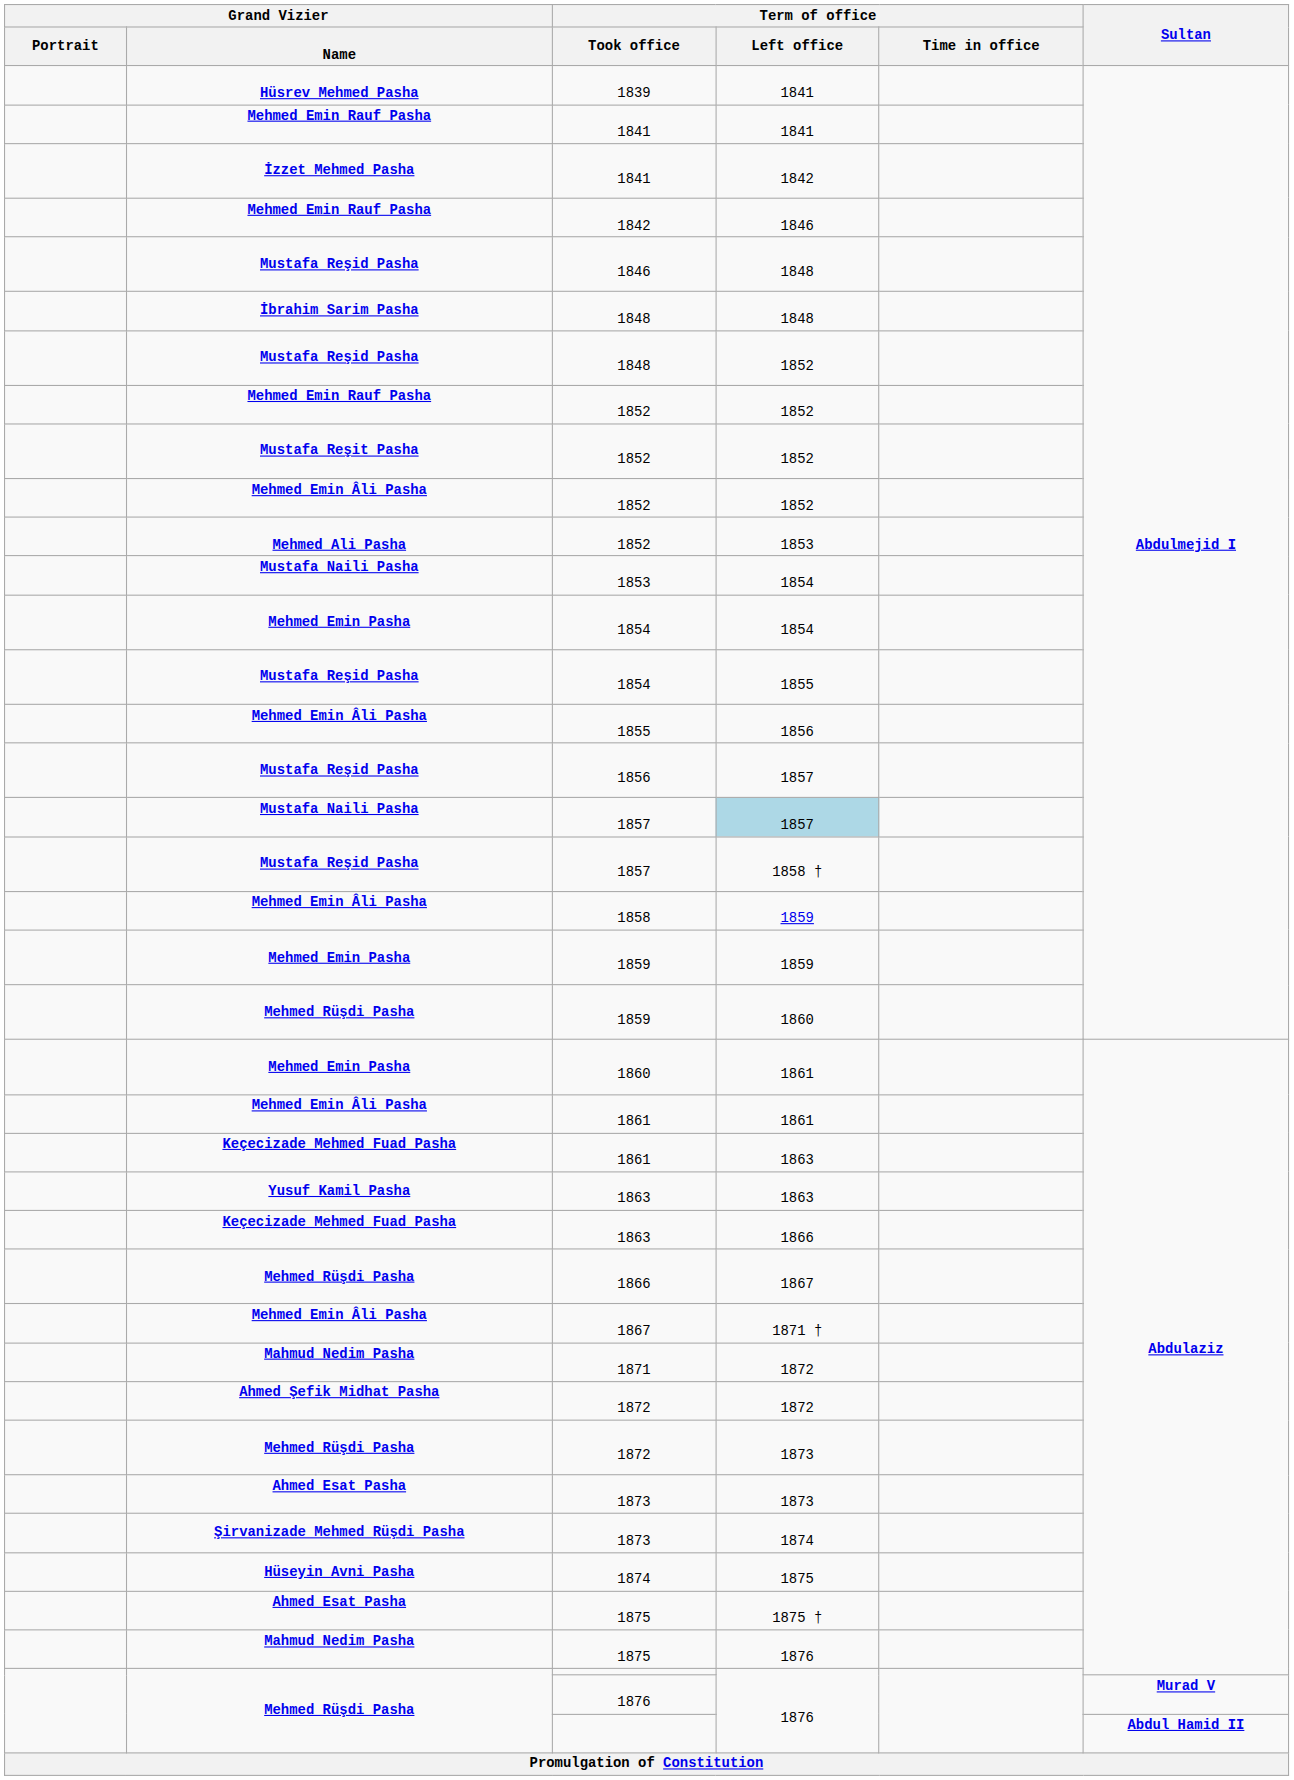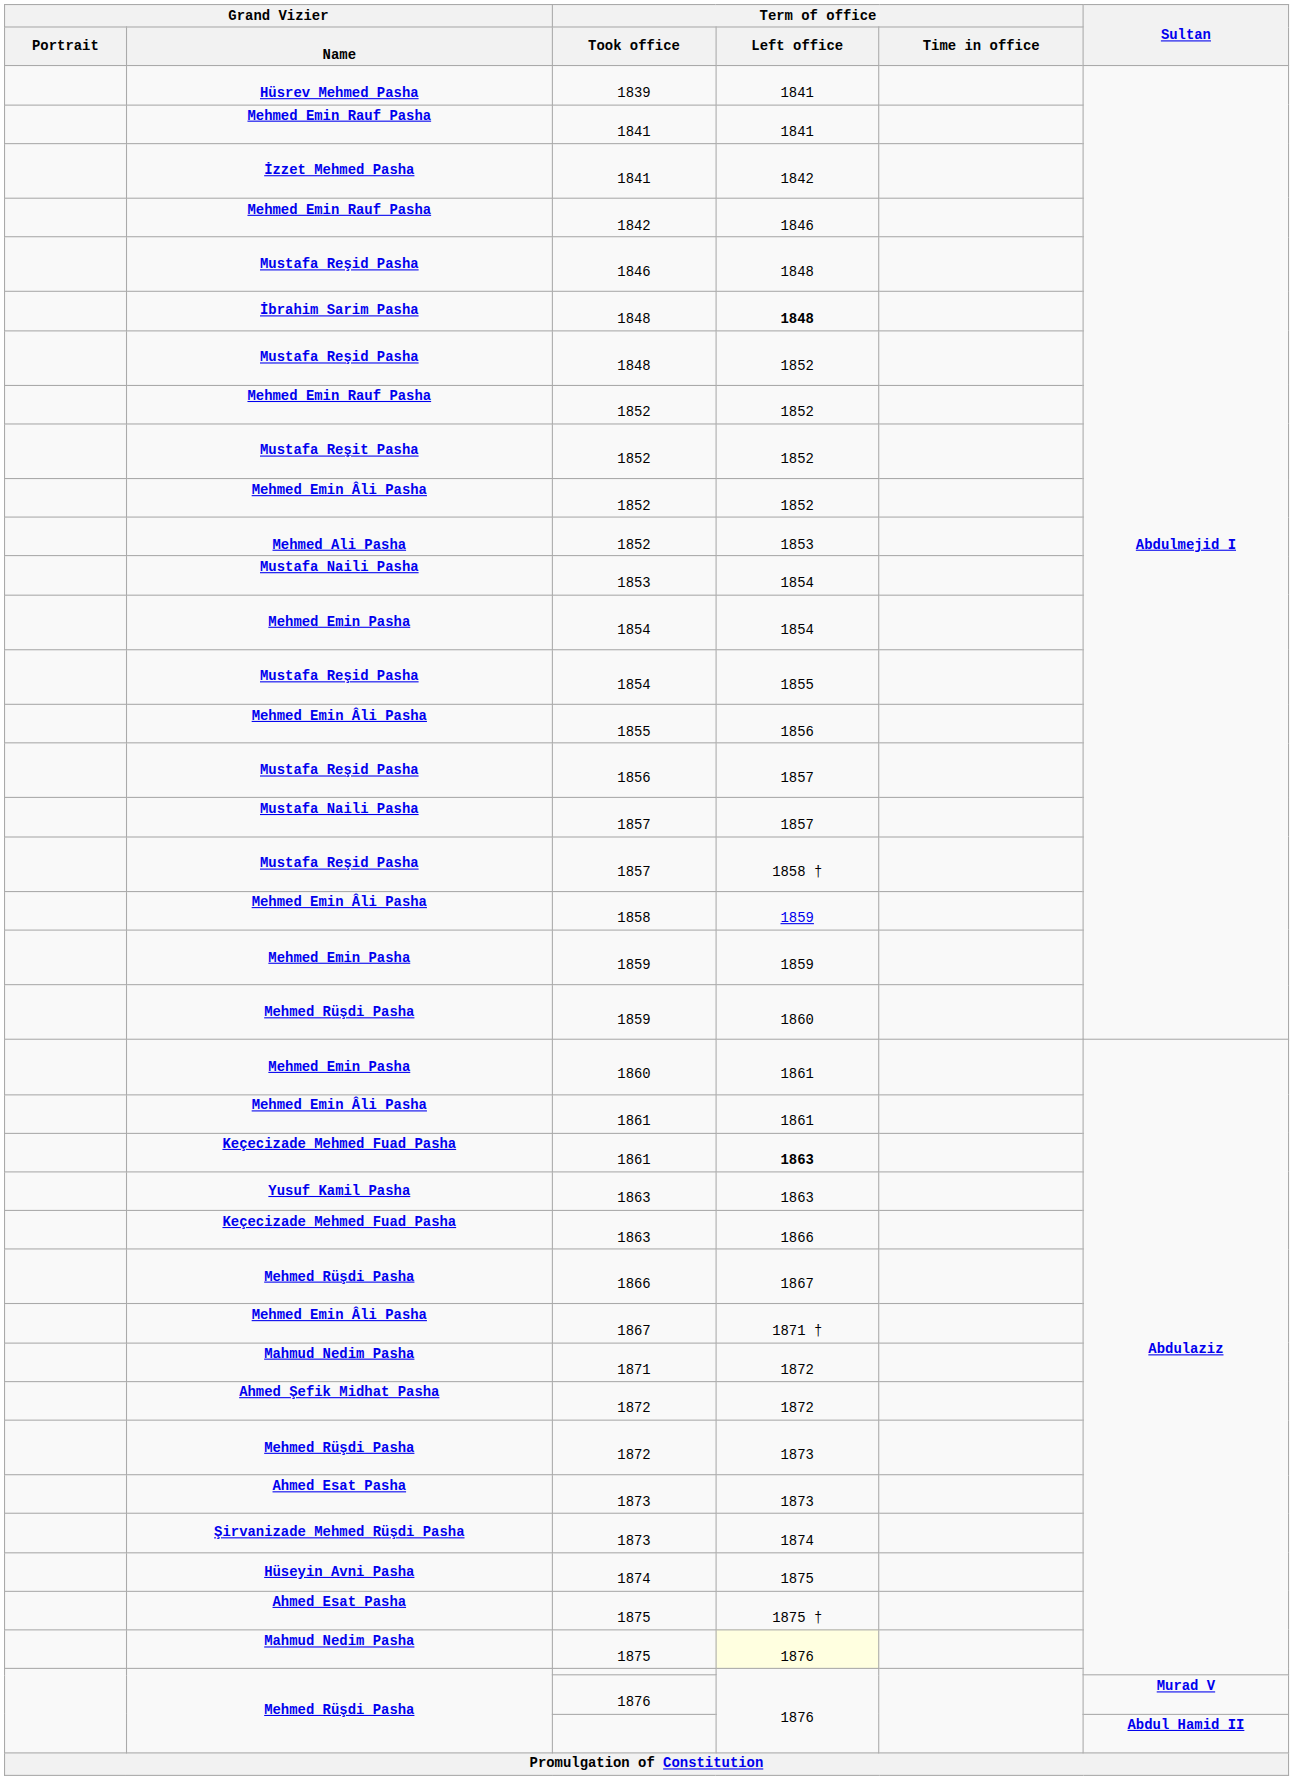(797, 319) normal -> (797, 319) bold
(797, 825) lightblue background -> (797, 825) no background
(797, 1160) normal -> (797, 1160) bold
(797, 1657) no background -> (797, 1657) lightyellow background
